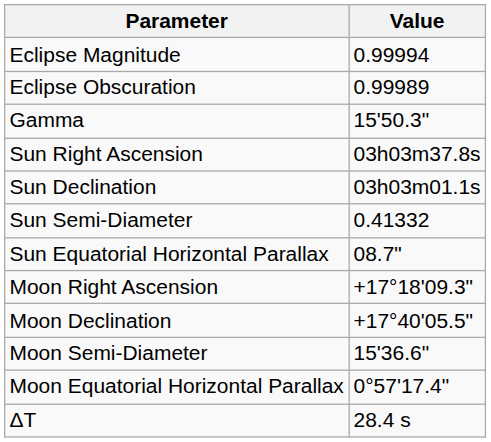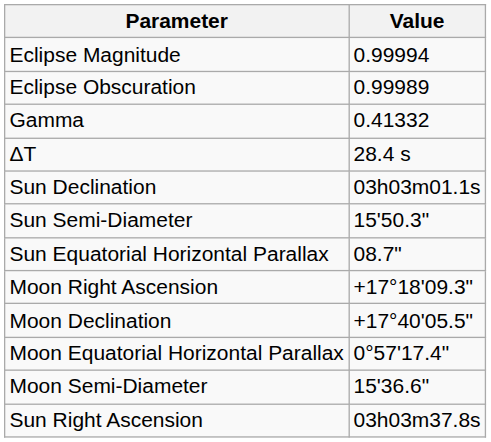(391, 120) 15'50.3" -> (391, 120) 0.41332
rows swapped: (106, 154) <-> (23, 420)
(391, 220) 0.41332 -> (391, 220) 15'50.3"
rows swapped: (108, 353) <-> (177, 386)
